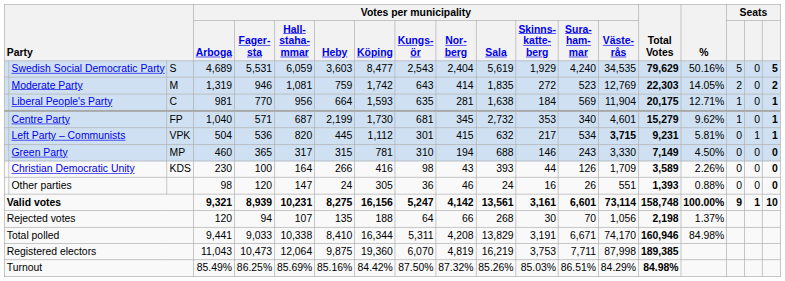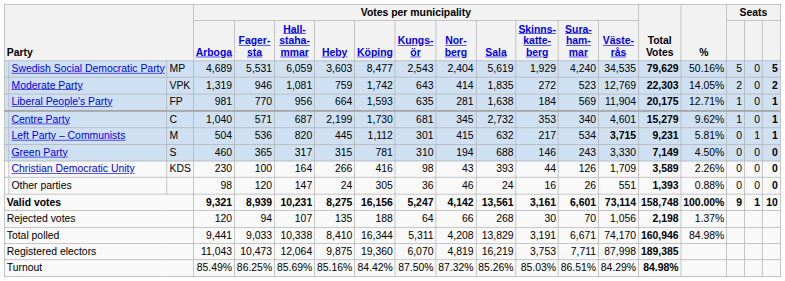(173, 69) S -> (177, 69) MP
(174, 85) M -> (180, 85) VPK
(173, 102) C -> (176, 102) FP
(176, 119) FP -> (173, 119) C
(180, 136) VPK -> (174, 136) M
(177, 152) MP -> (173, 152) S
